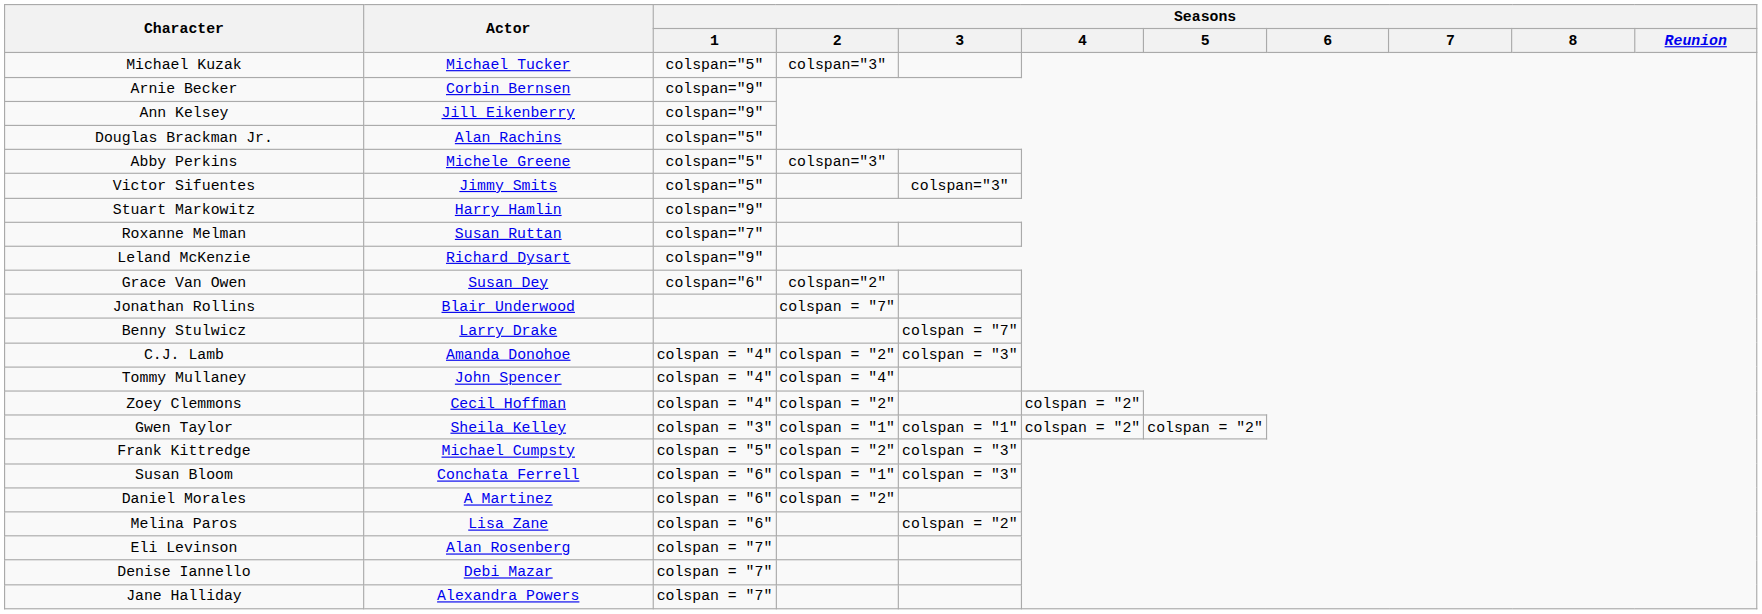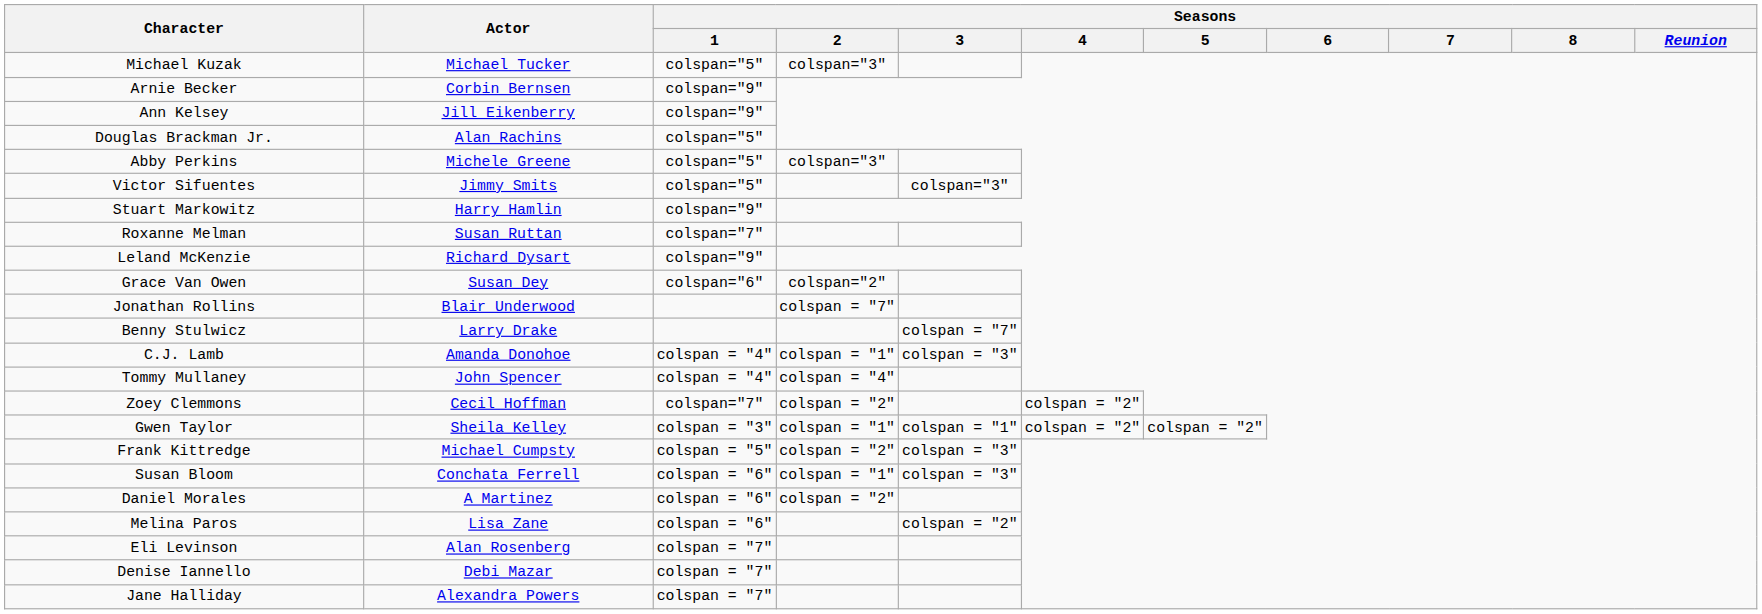(837, 355) colspan = "2" -> (837, 355) colspan = "1"
(714, 403) colspan = "4" -> (714, 403) colspan="7"
